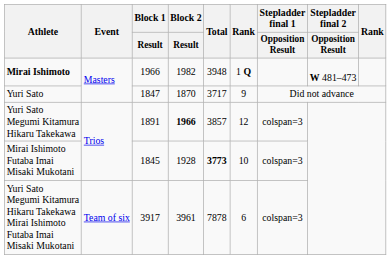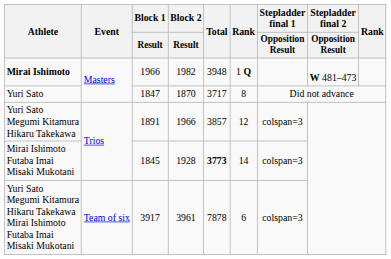(244, 94) 9 -> (244, 94) 8
(186, 122) bold -> (186, 122) normal
(244, 161) 10 -> (244, 161) 14
